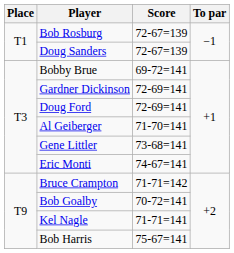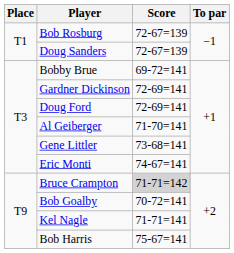(161, 182) no background -> (161, 182) lightgrey background
